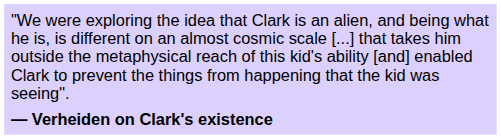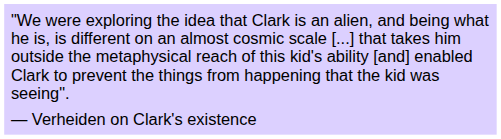(142, 119) bold -> (134, 119) normal
